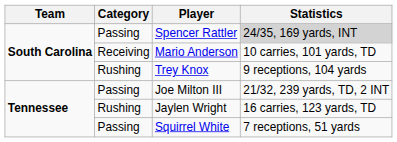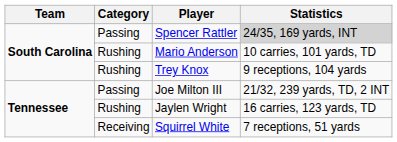(123, 52) Receiving -> (119, 52) Rushing
(119, 127) Passing -> (123, 127) Receiving
